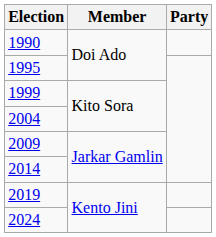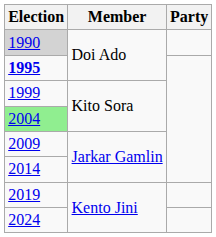(24, 42) no background -> (24, 42) lightgrey background
(24, 67) normal -> (24, 67) bold
(24, 118) no background -> (24, 118) lightgreen background
